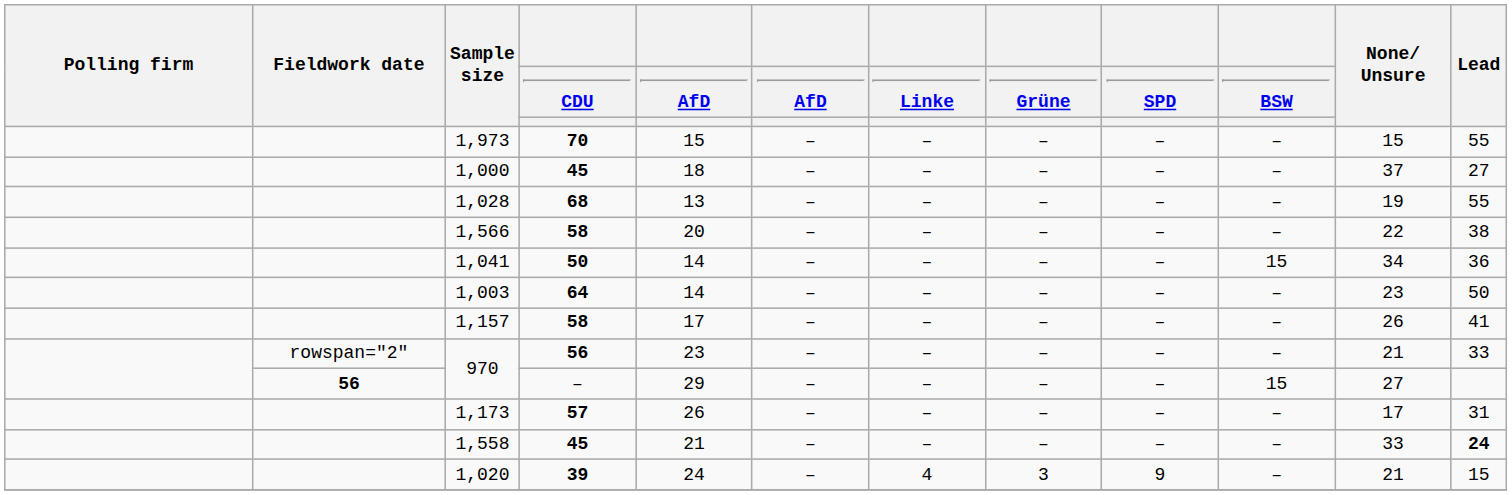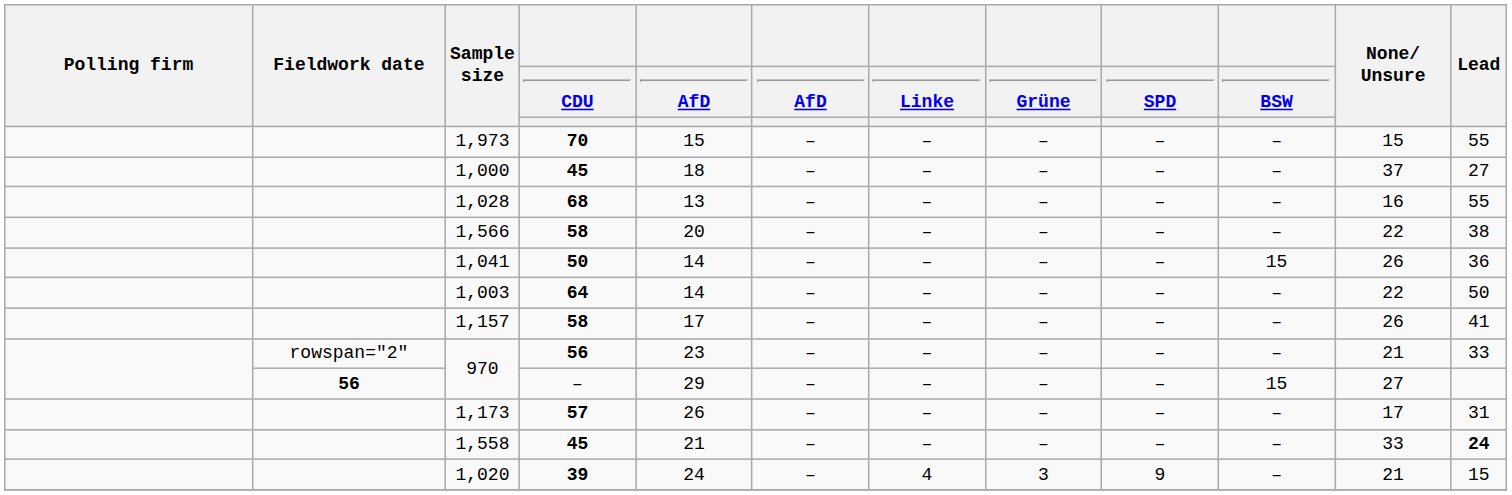(1393, 202) 19 -> (1393, 202) 16
(1393, 262) 34 -> (1393, 262) 26
(1393, 293) 23 -> (1393, 293) 22
